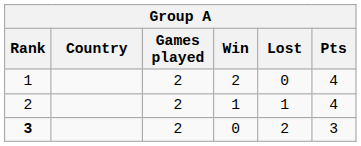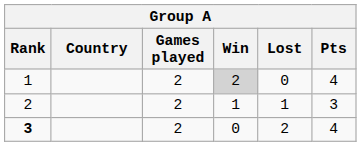(236, 81) no background -> (236, 81) lightgrey background
(334, 105) 4 -> (334, 105) 3
(334, 129) 3 -> (334, 129) 4
